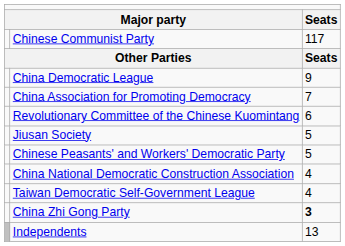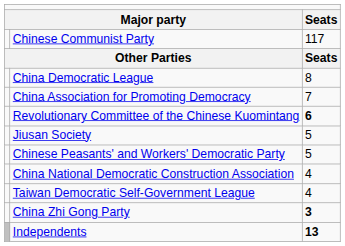(308, 77) 9 -> (308, 77) 8
(308, 116) normal -> (308, 116) bold
(312, 231) normal -> (312, 231) bold
